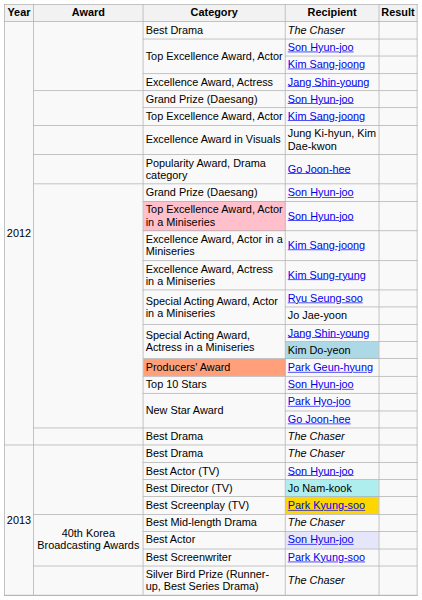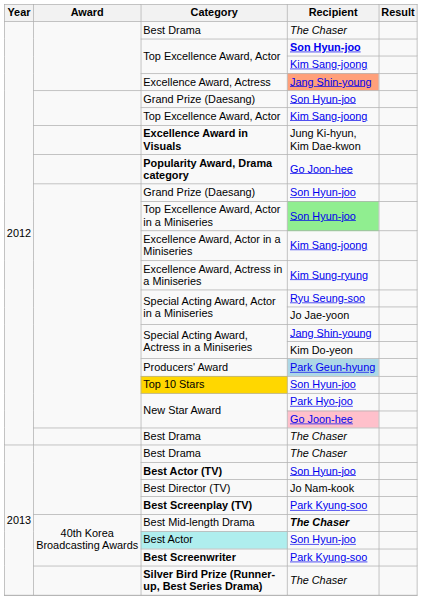(321, 47) normal -> (325, 47) bold
(329, 82) no background -> (331, 82) lightsalmon background
(213, 140) normal -> (196, 140) bold
(206, 169) normal -> (208, 169) bold
(214, 216) pink background -> (212, 216) no background
(321, 216) no background -> (323, 216) lightgreen background
(319, 350) lightblue background -> (321, 350) no background
(188, 367) lightsalmon background -> (186, 367) no background
(330, 367) no background -> (333, 367) lightblue background
(176, 384) no background -> (174, 384) gold background
(319, 419) no background -> (321, 419) pink background
(183, 471) normal -> (183, 471) bold
(320, 488) paleturquoise background -> (322, 488) no background
(197, 505) normal -> (198, 505) bold
(326, 505) gold background -> (329, 505) no background
(316, 522) normal -> (320, 522) bold
(170, 540) no background -> (168, 540) paleturquoise background
(321, 540) lavender background -> (323, 540) no background
(189, 557) normal -> (190, 557) bold
(207, 580) normal -> (209, 580) bold
